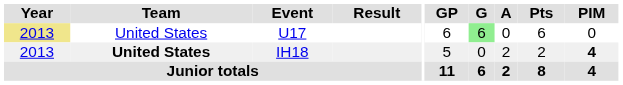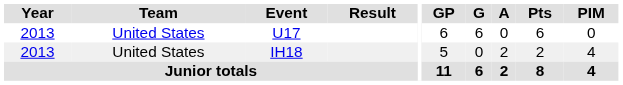(37, 32) khaki background -> (37, 32) no background
(481, 32) lightgreen background -> (479, 32) no background
(161, 52) bold -> (158, 52) normal
(592, 52) bold -> (591, 52) normal
